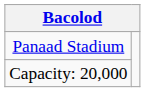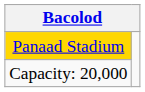(68, 45) no background -> (68, 45) gold background
